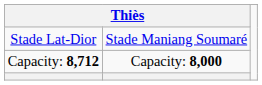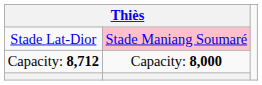(176, 38) no background -> (176, 38) pink background
